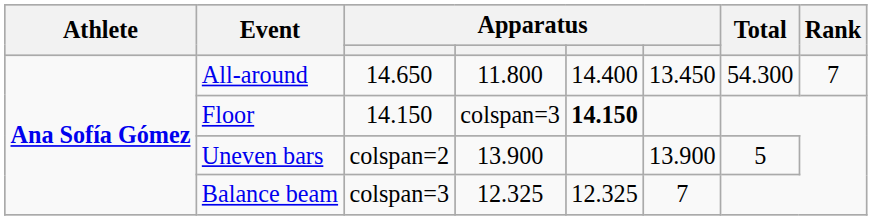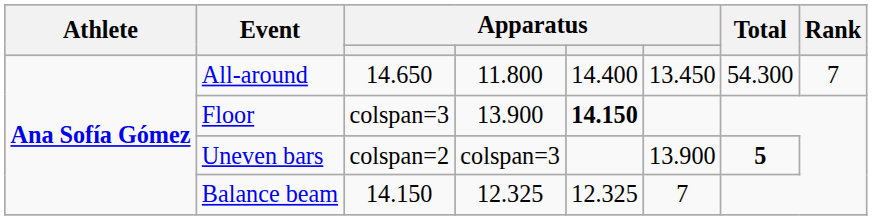(399, 115) 14.150 -> (399, 115) colspan=3
(510, 115) colspan=3 -> (510, 115) 13.900
(510, 155) 13.900 -> (510, 155) colspan=3
(760, 155) normal -> (760, 155) bold
(399, 195) colspan=3 -> (399, 195) 14.150
